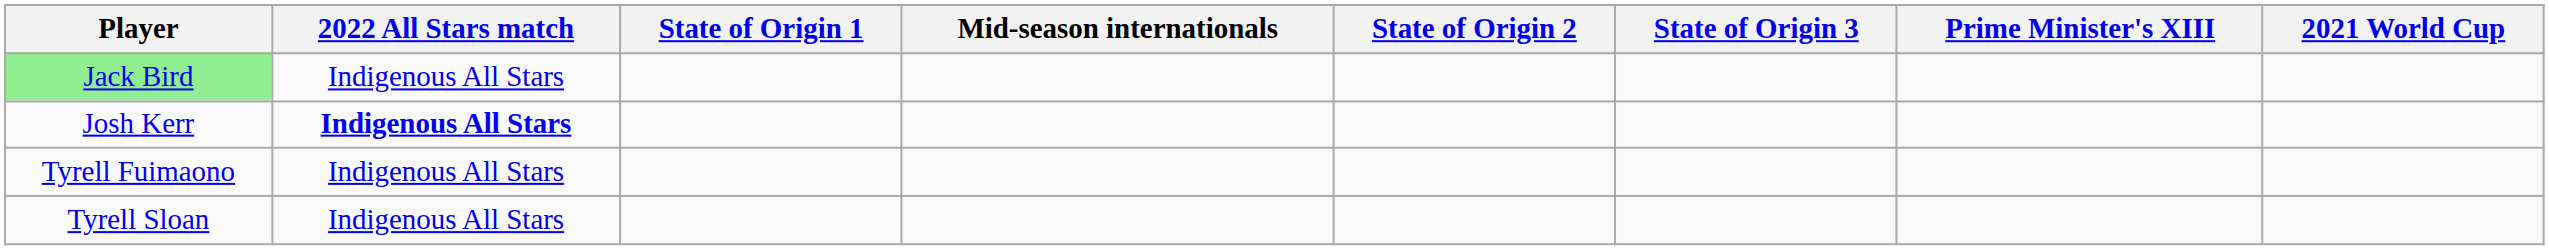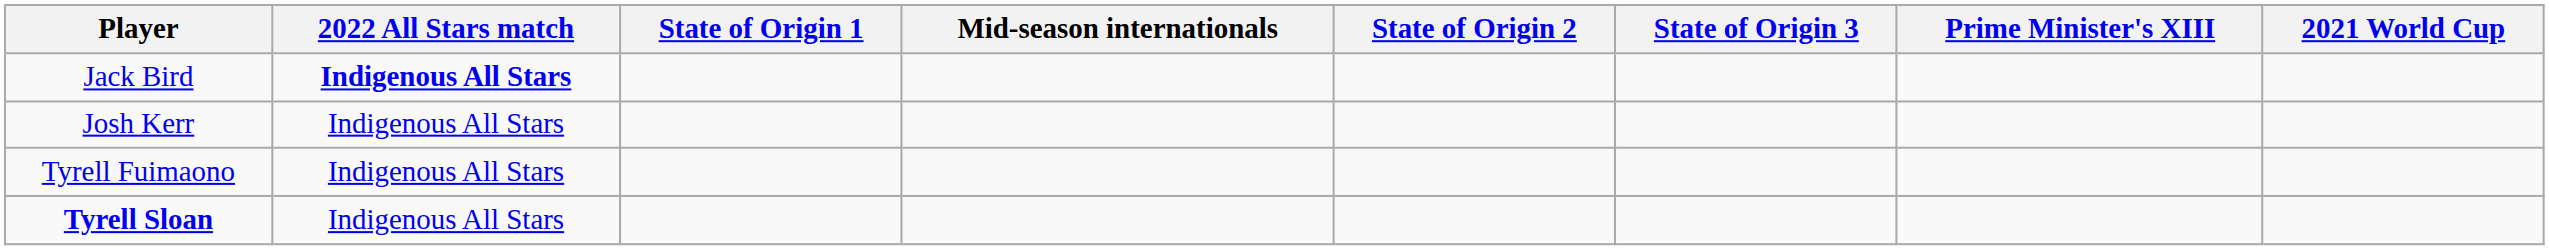(138, 76) lightgreen background -> (138, 76) no background
(446, 76) normal -> (446, 76) bold
(446, 124) bold -> (446, 124) normal
(138, 219) normal -> (138, 219) bold
